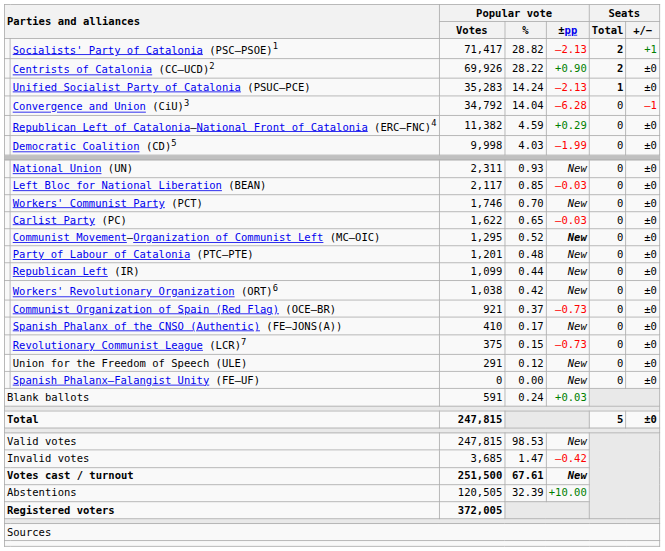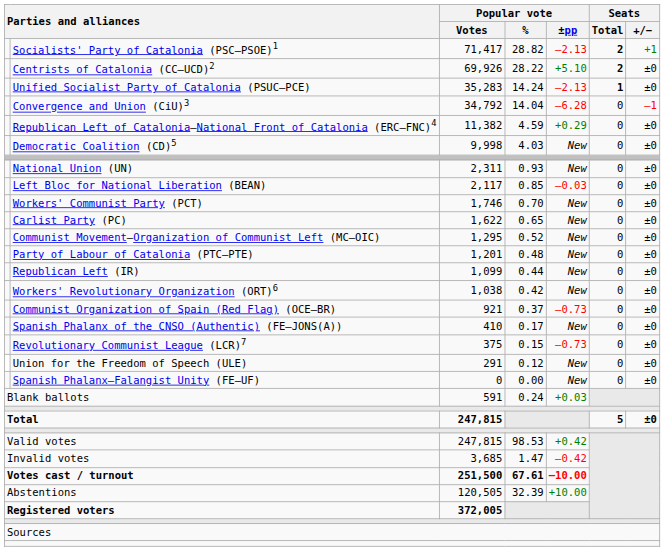(571, 69) +0.90 -> (571, 69) +5.10
(571, 145) –1.99 -> (577, 145) New
(571, 220) –0.03 -> (577, 220) New
(577, 237) bold -> (577, 237) normal
(577, 442) New -> (571, 442) +0.42
(577, 476) New -> (568, 476) –10.00
